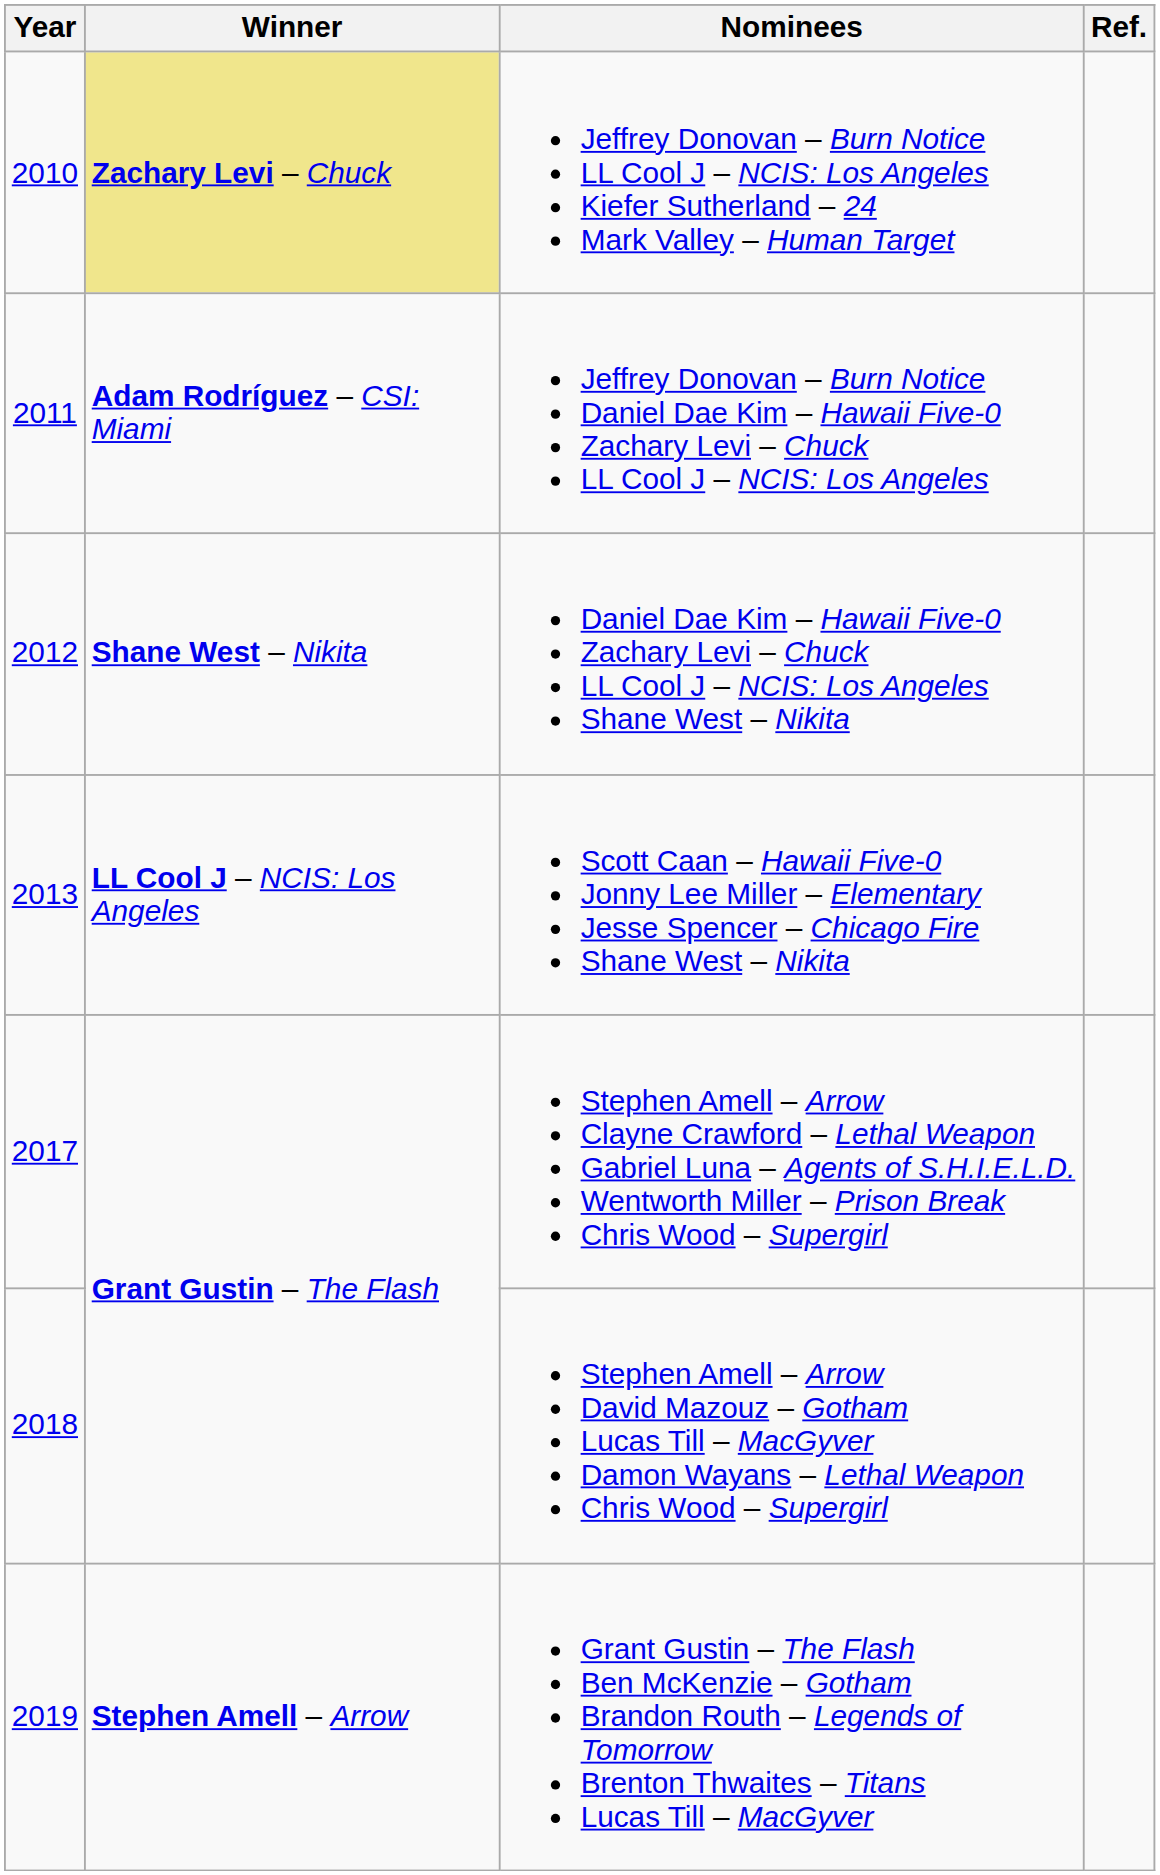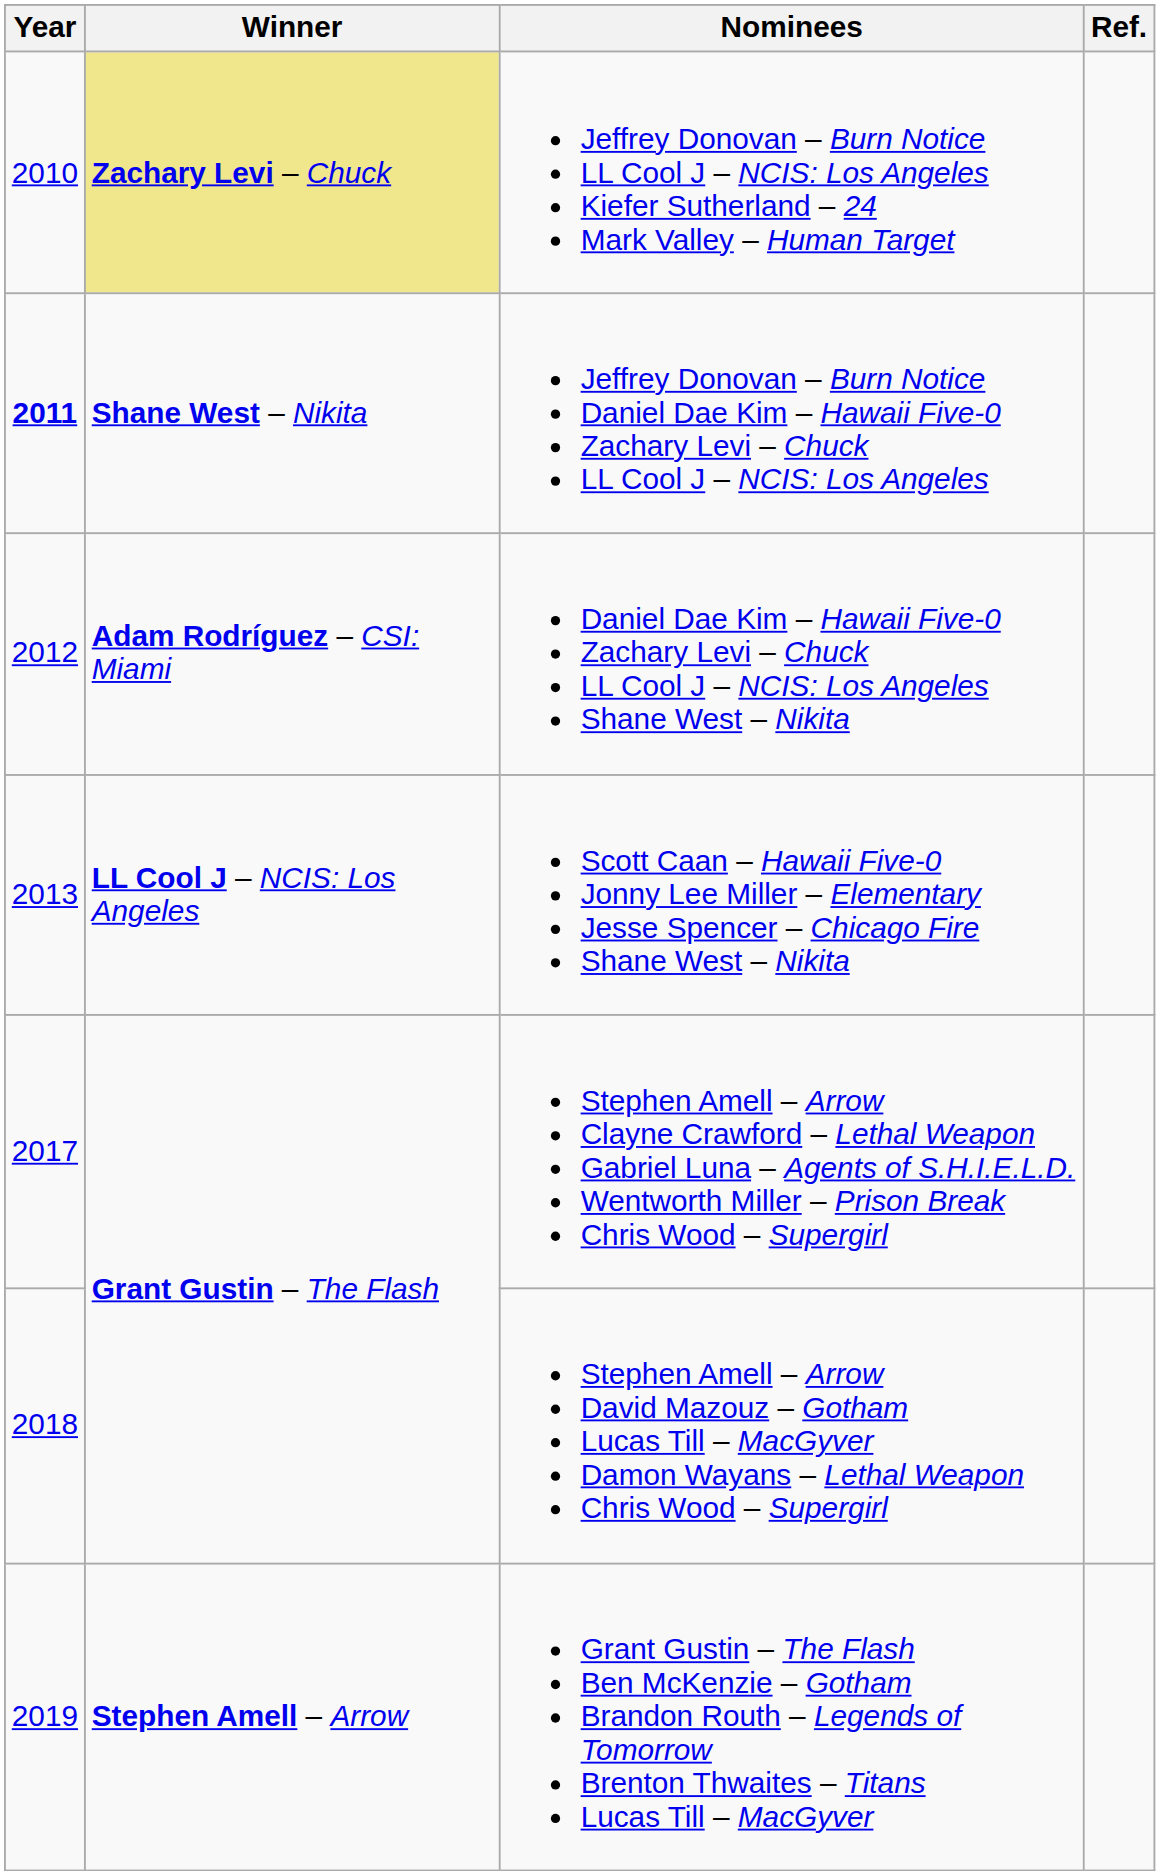(45, 412) normal -> (45, 412) bold
(255, 412) Adam Rodríguez – CSI: Miami -> (230, 412) Shane West – Nikita
(230, 653) Shane West – Nikita -> (255, 653) Adam Rodríguez – CSI: Miami
